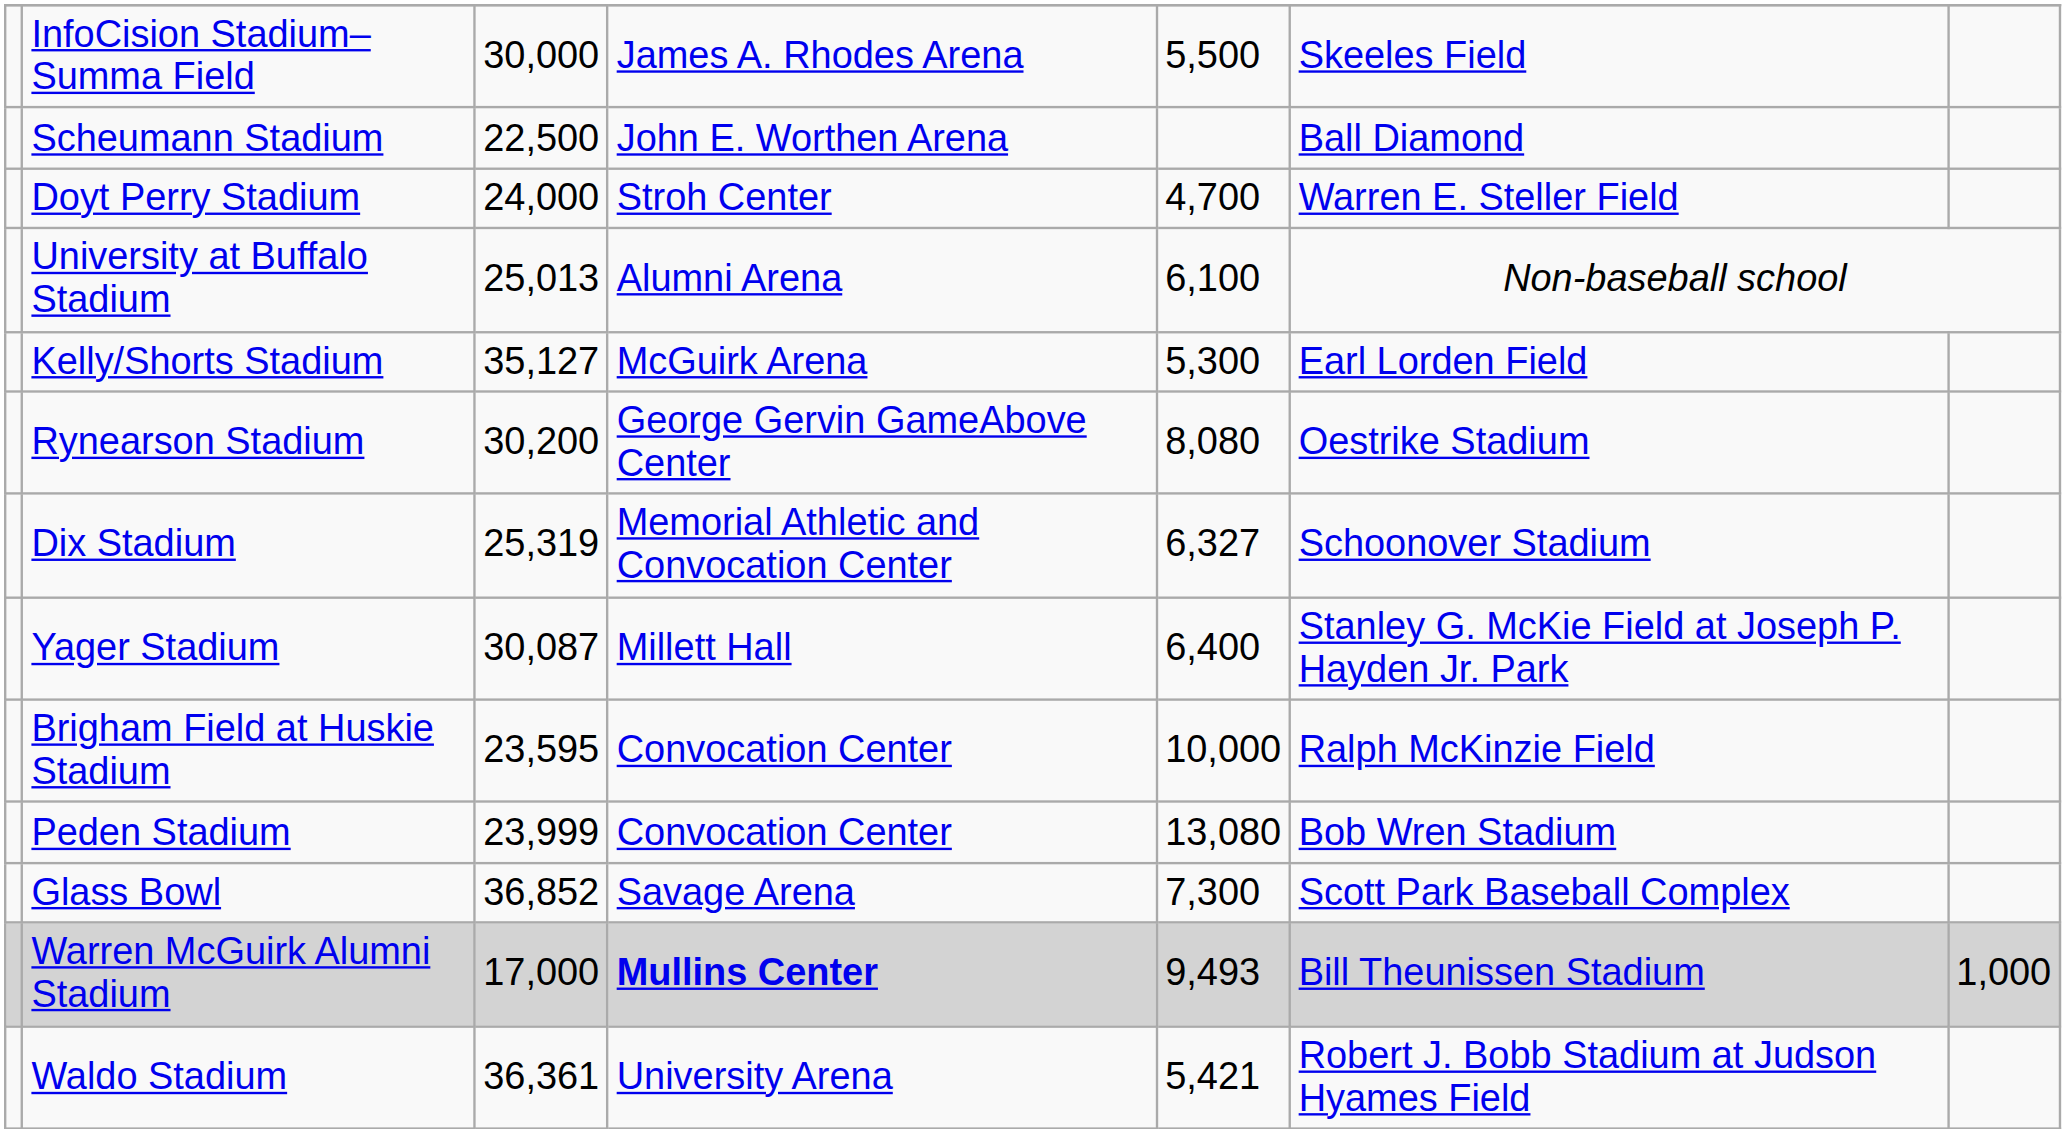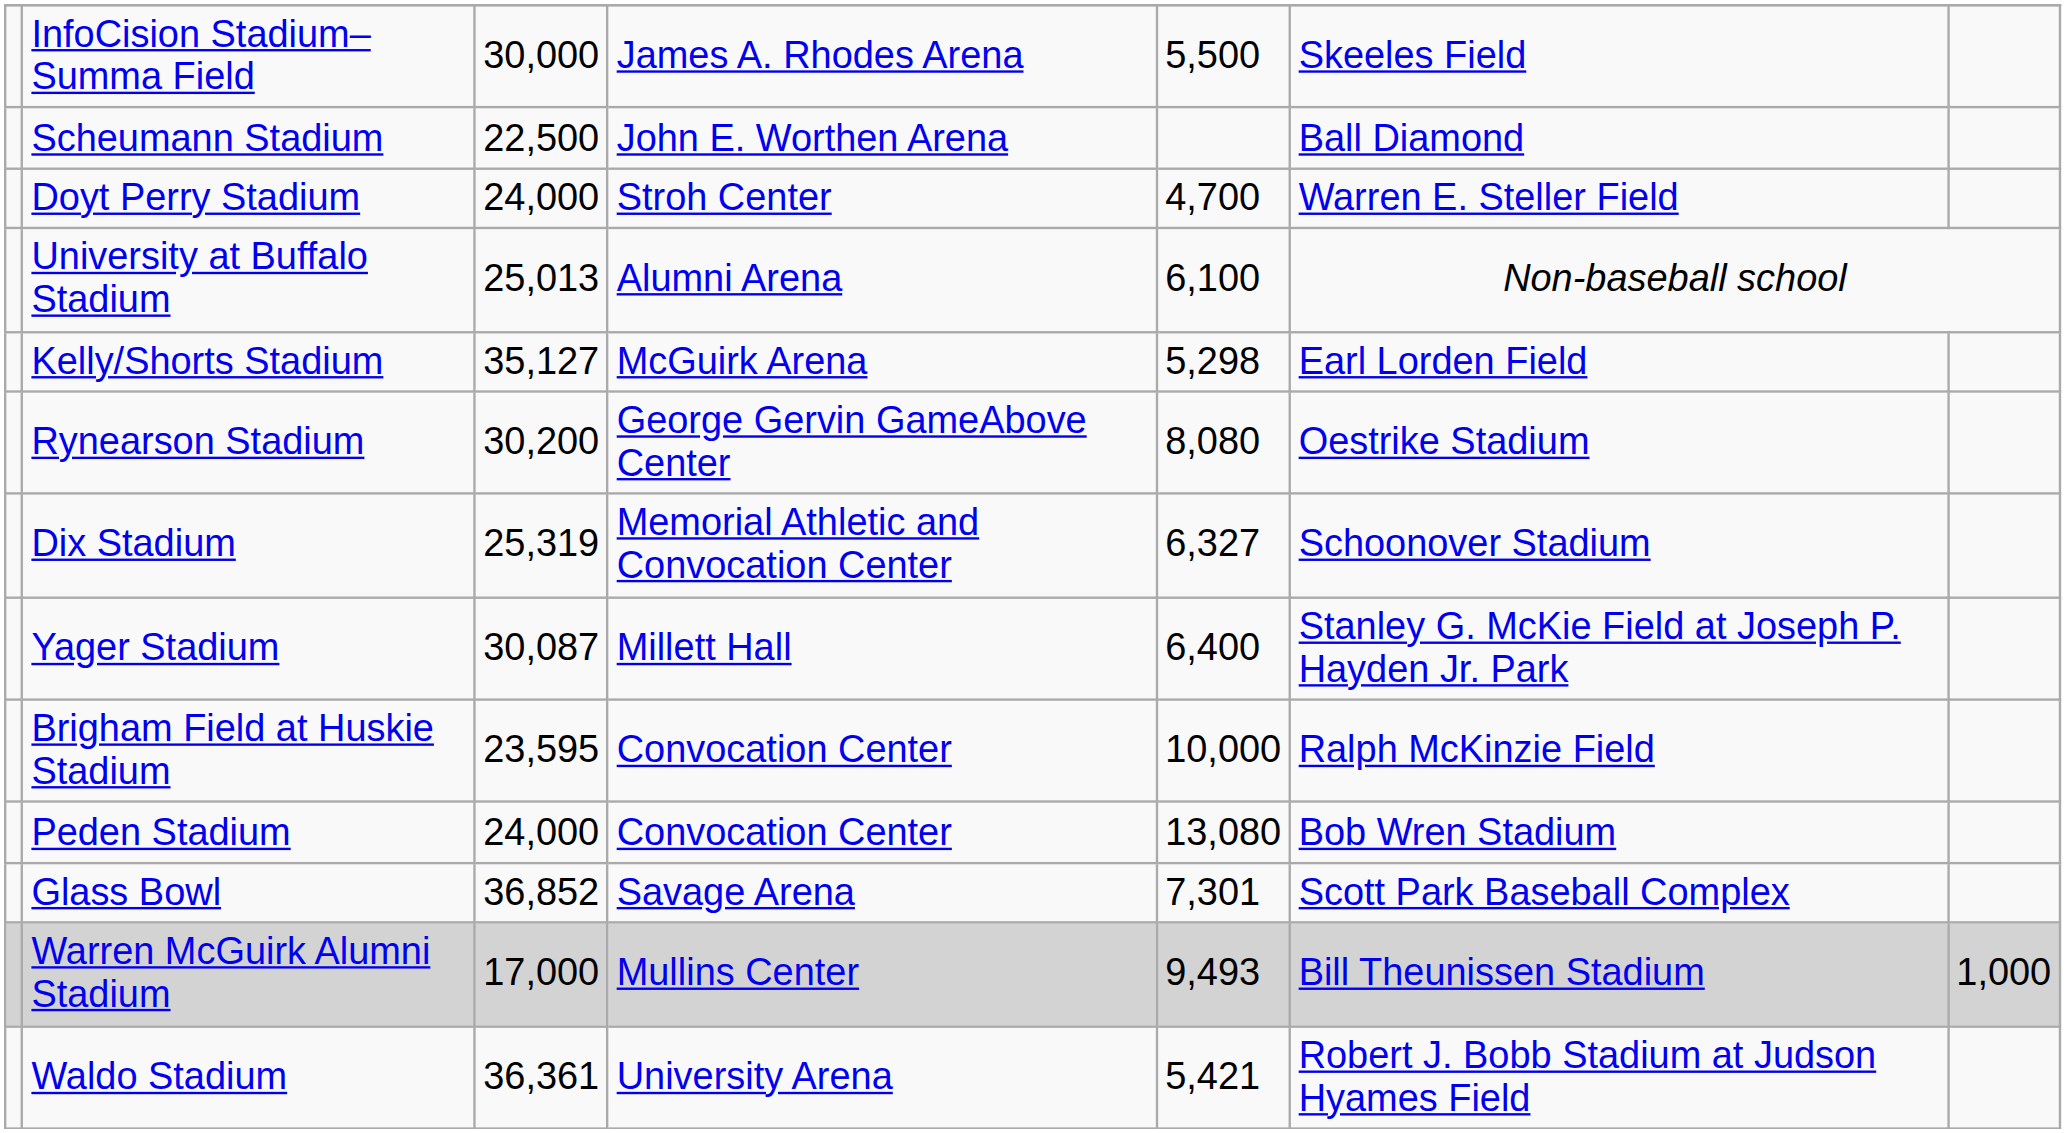(1213, 360) 5,300 -> (1213, 360) 5,298
(541, 831) 23,999 -> (541, 831) 24,000
(1213, 891) 7,300 -> (1213, 891) 7,301
(747, 973) bold -> (738, 973) normal
